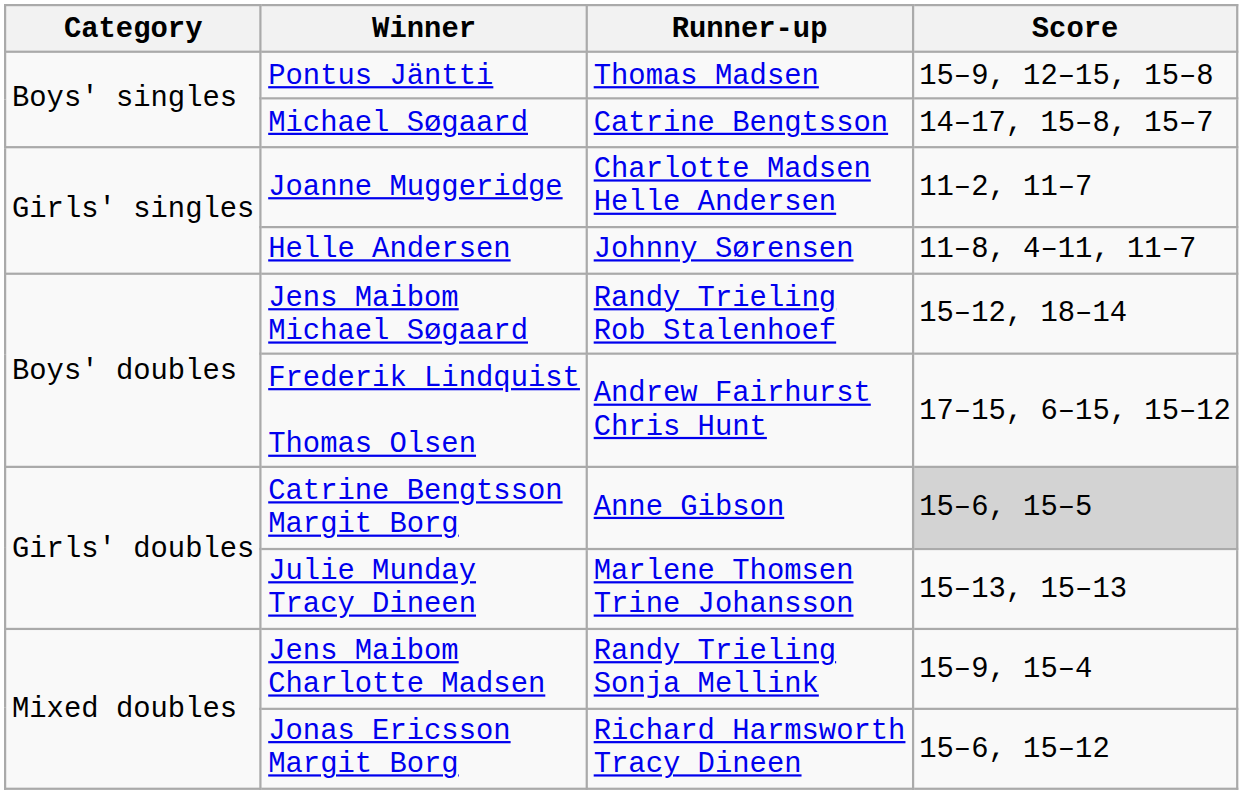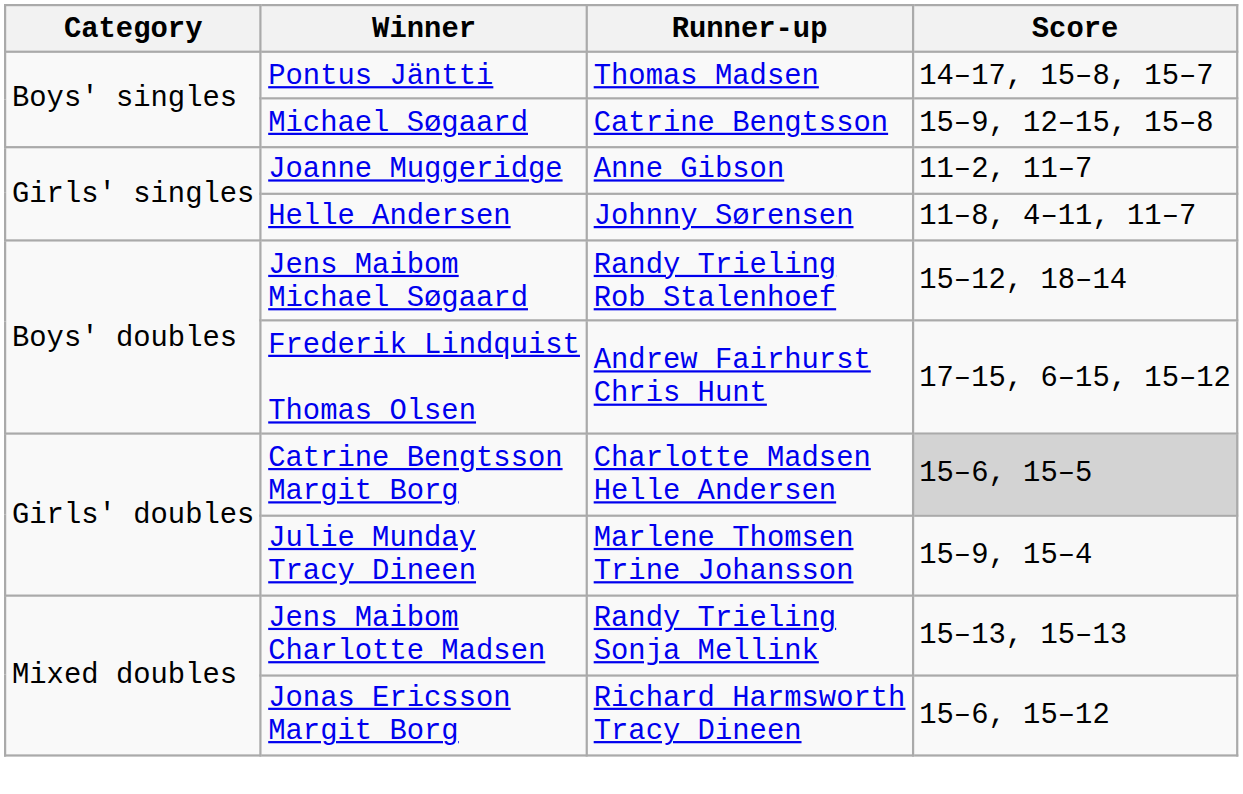(1066, 76) 15–9, 12–15, 15–8 -> (1066, 76) 14–17, 15–8, 15–7
(1066, 123) 14–17, 15–8, 15–7 -> (1066, 123) 15–9, 12–15, 15–8
(732, 186) Charlotte Madsen Helle Andersen -> (689, 170) Anne Gibson
(689, 508) Anne Gibson -> (732, 474) Charlotte Madsen Helle Andersen
(1023, 588) 15–13, 15–13 -> (1006, 555) 15–9, 15–4
(1006, 668) 15–9, 15–4 -> (1023, 635) 15–13, 15–13
